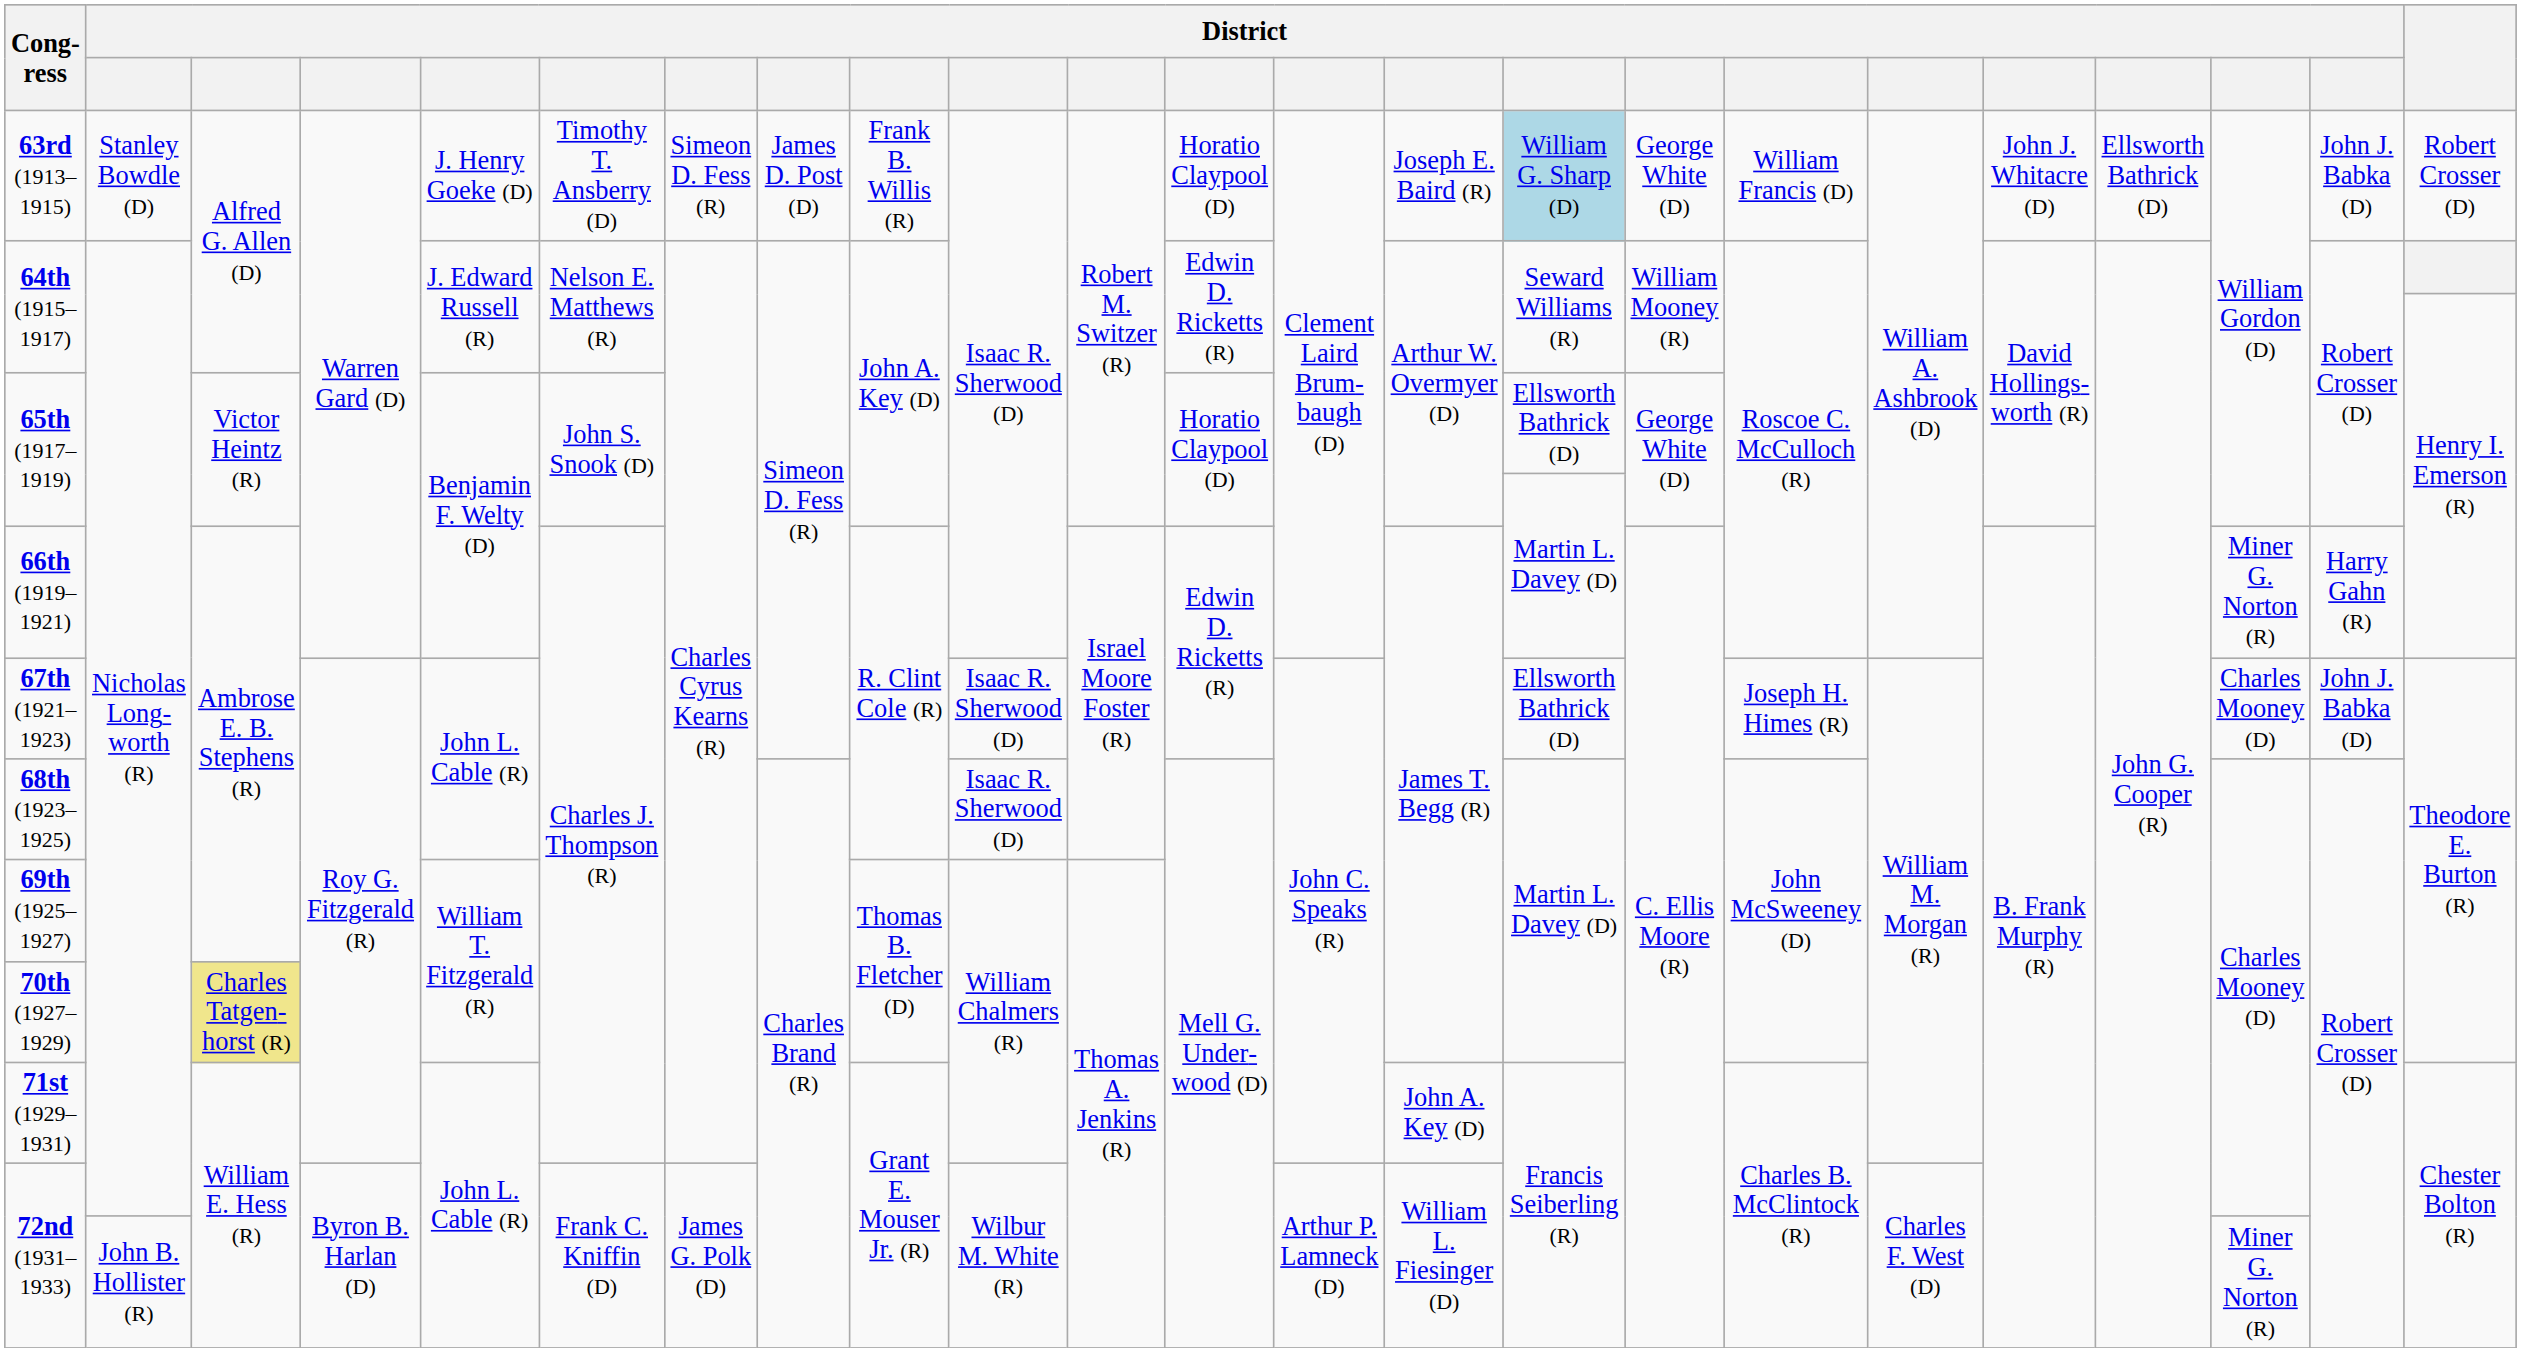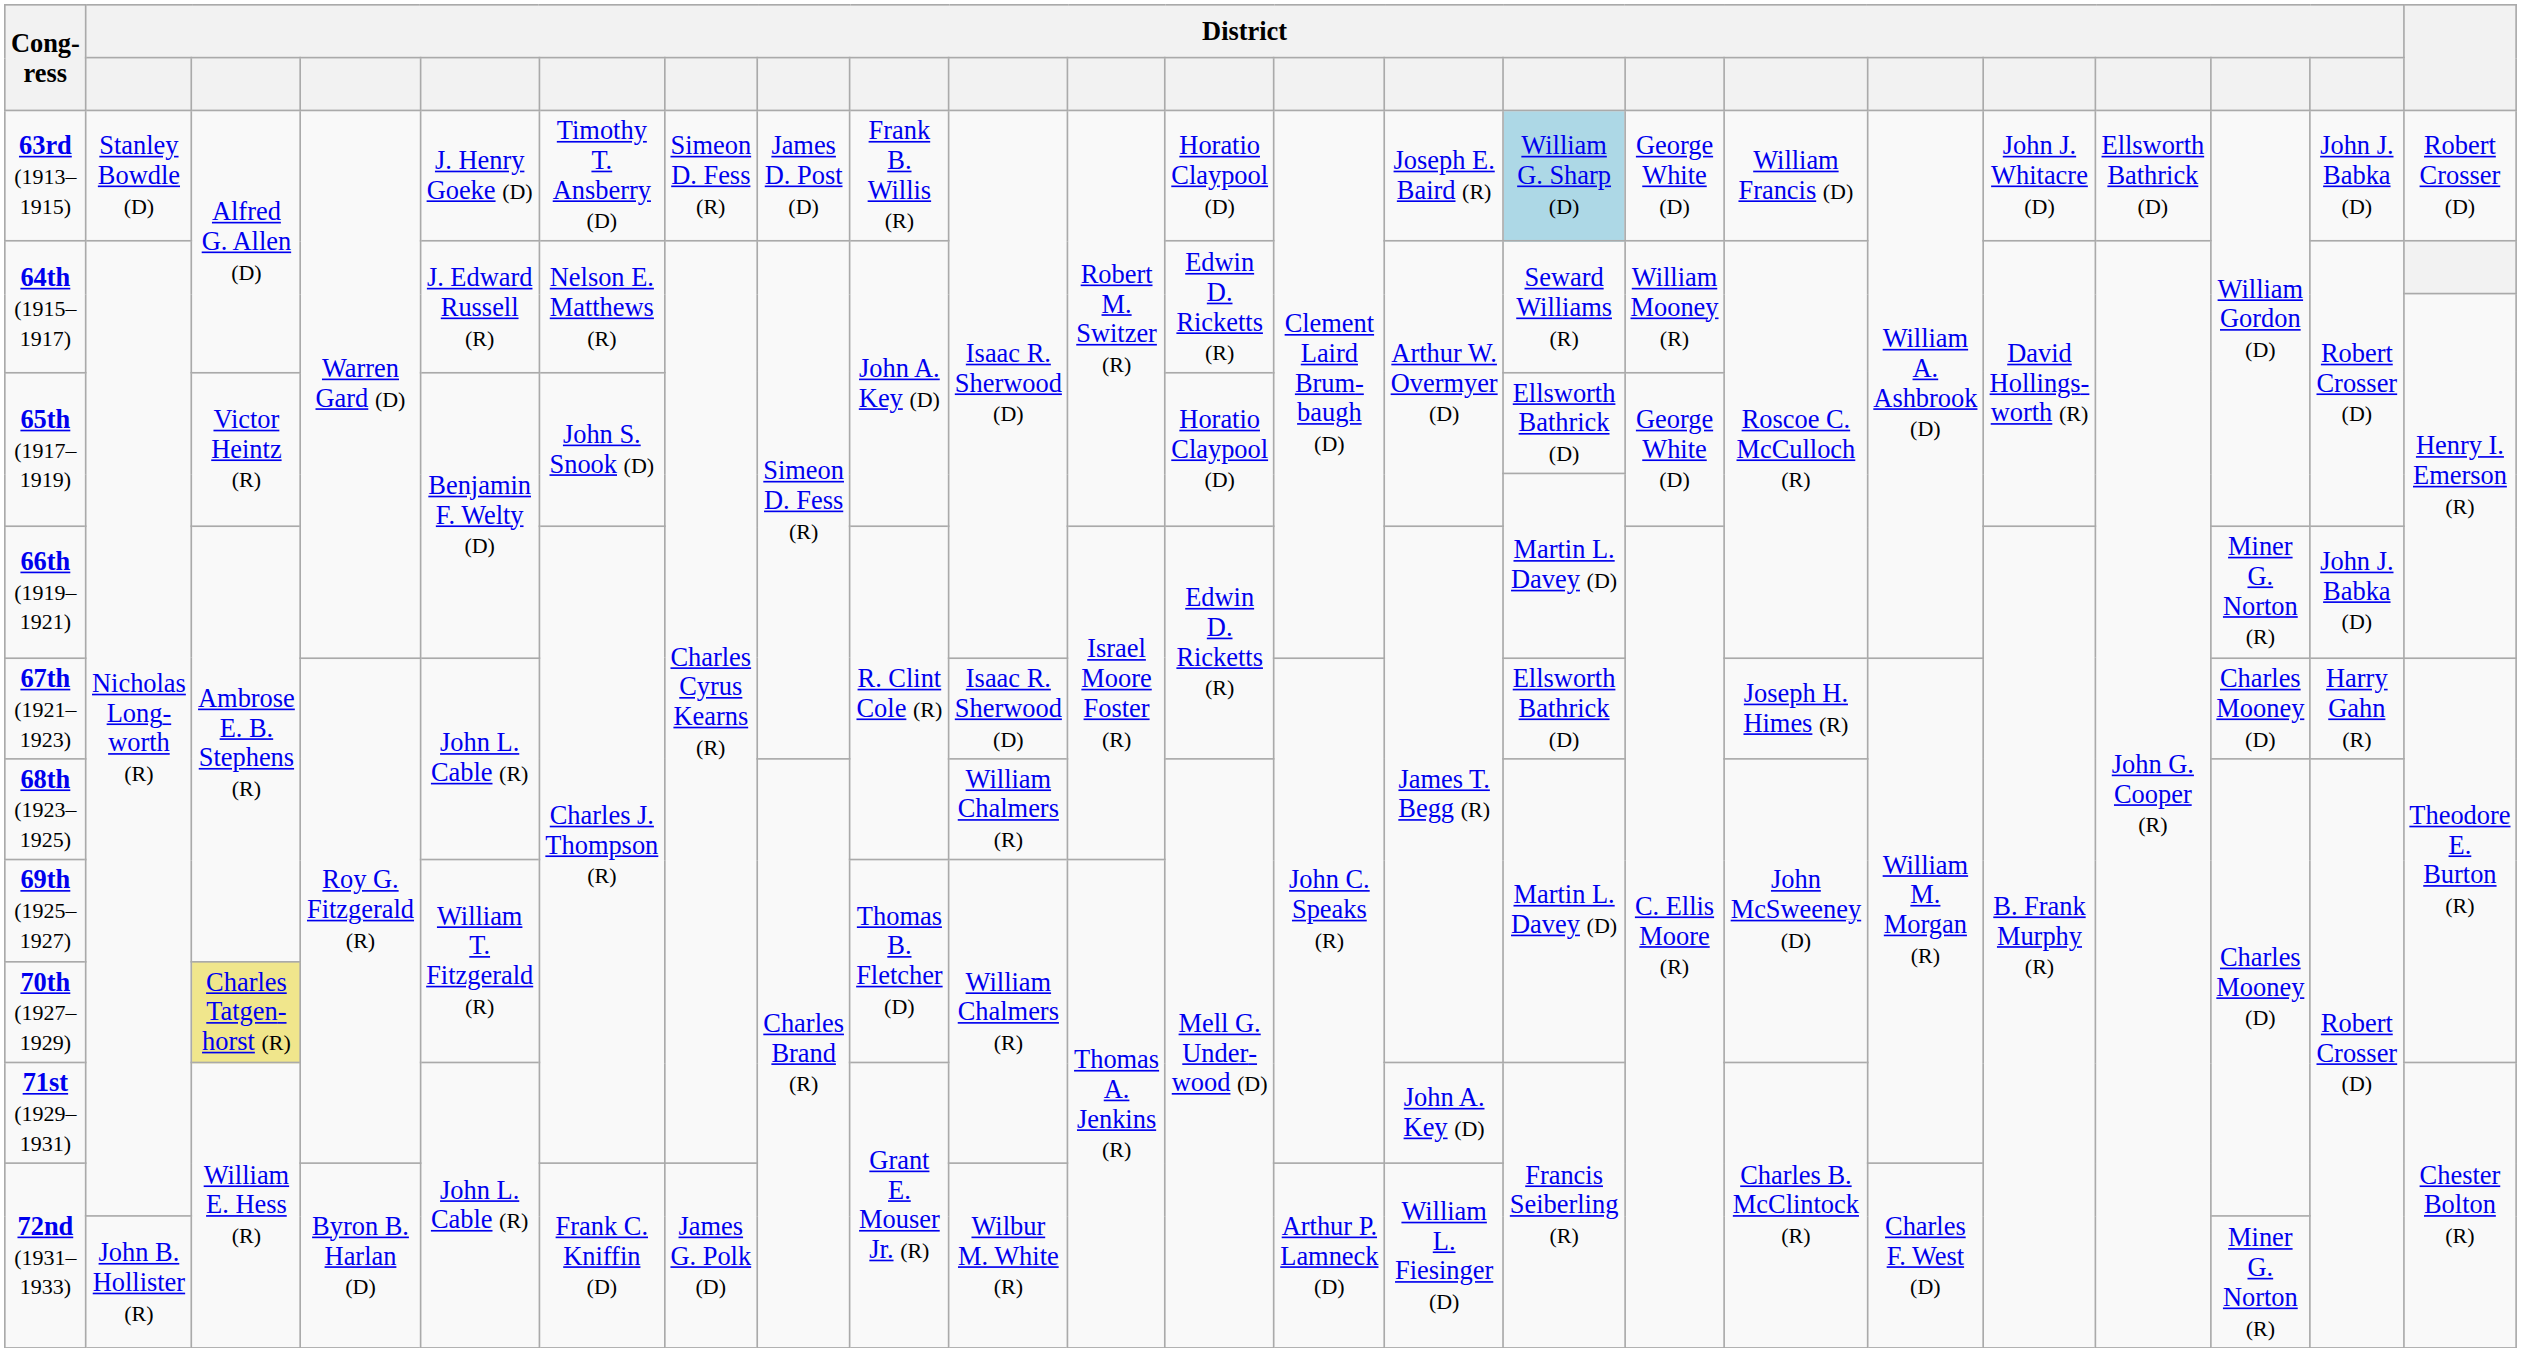(2357, 591) Harry Gahn (R) -> (2357, 591) John J. Babka (D)
(2357, 707) John J. Babka (D) -> (2357, 707) Harry Gahn (R)
(1008, 808) Isaac R. Sherwood (D) -> (1008, 808) William Chalmers (R)
